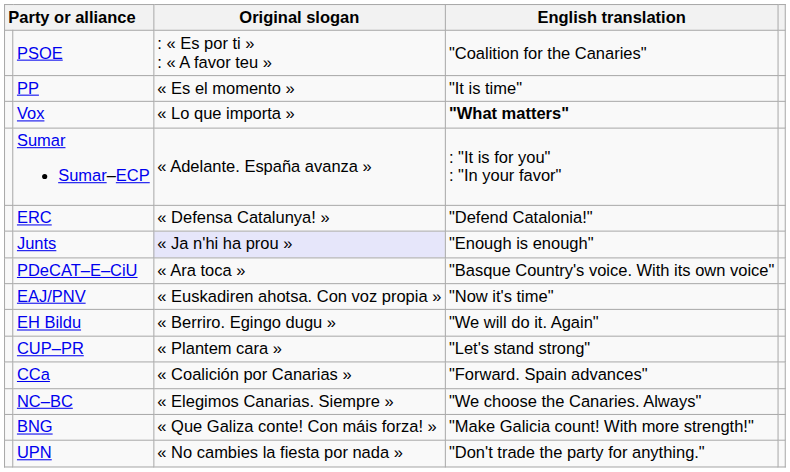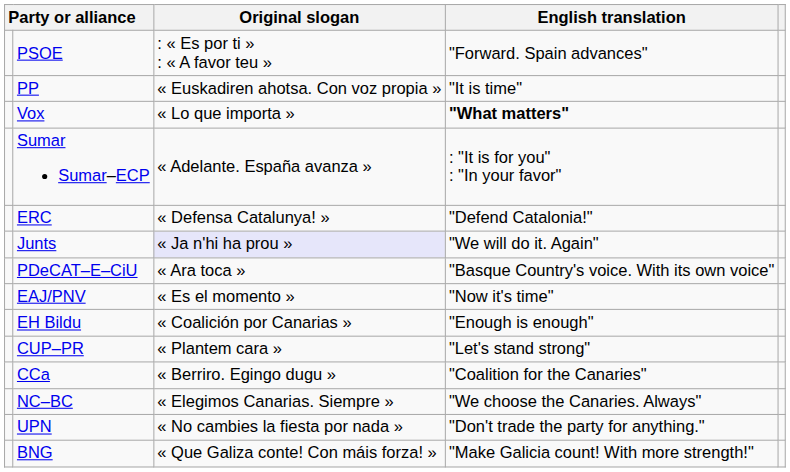(548, 52) "Coalition for the Canaries" -> (548, 52) "Forward. Spain advances"
(226, 88) « Es el momento » -> (299, 88) « Euskadiren ahotsa. Con voz propia »
(521, 244) "Enough is enough" -> (524, 244) "We will do it. Again"
(299, 296) « Euskadiren ahotsa. Con voz propia » -> (226, 296) « Es el momento »
(247, 322) « Berriro. Egingo dugu » -> (254, 322) « Coalición por Canarias »
(524, 322) "We will do it. Again" -> (521, 322) "Enough is enough"
(254, 375) « Coalición por Canarias » -> (247, 375) « Berriro. Egingo dugu »
(548, 375) "Forward. Spain advances" -> (548, 375) "Coalition for the Canaries"
rows swapped: (35, 427) <-> (34, 453)
